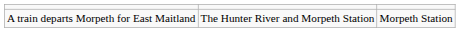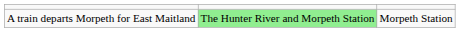(288, 18) no background -> (288, 18) lightgreen background
